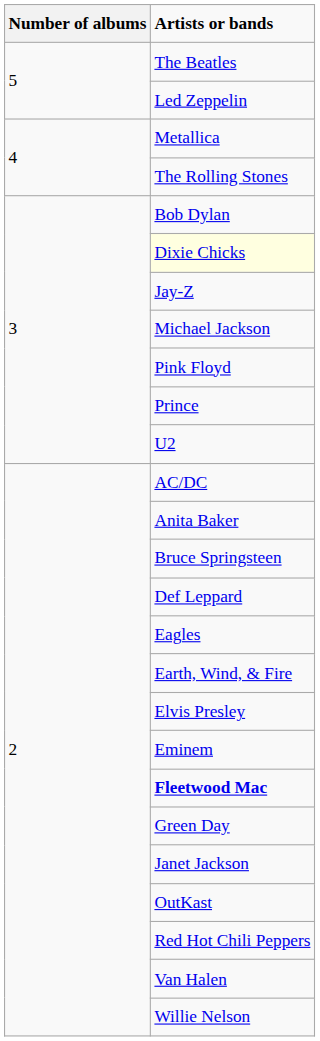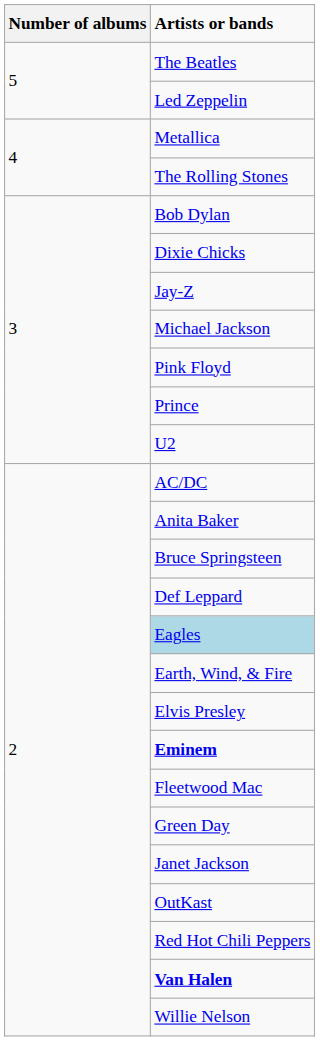(200, 252) lightyellow background -> (200, 252) no background
(177, 634) no background -> (177, 634) lightblue background
(184, 749) normal -> (186, 749) bold
(211, 787) bold -> (208, 787) normal
(191, 978) normal -> (193, 978) bold
